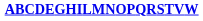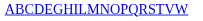(102, 9) bold -> (96, 9) normal
